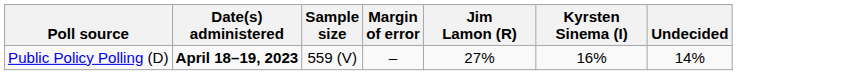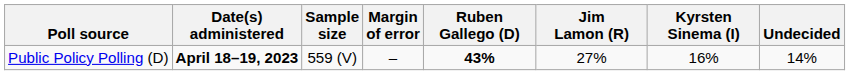+ column: (479, 25)
